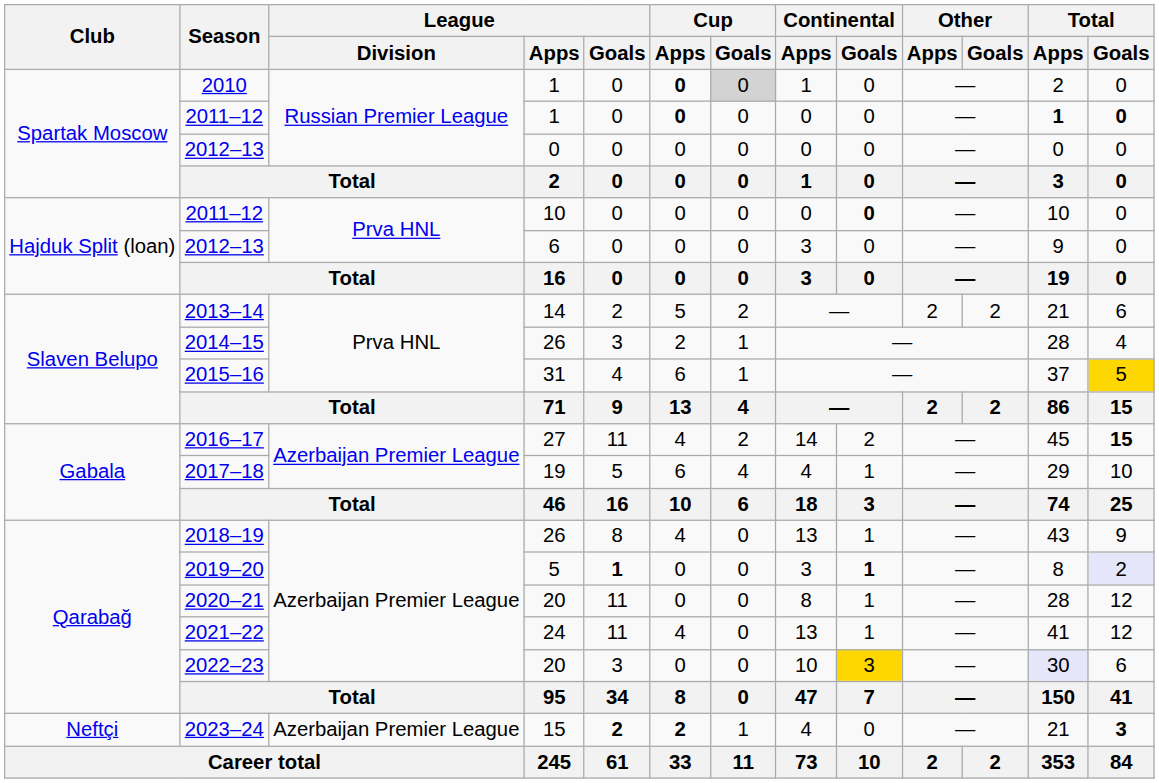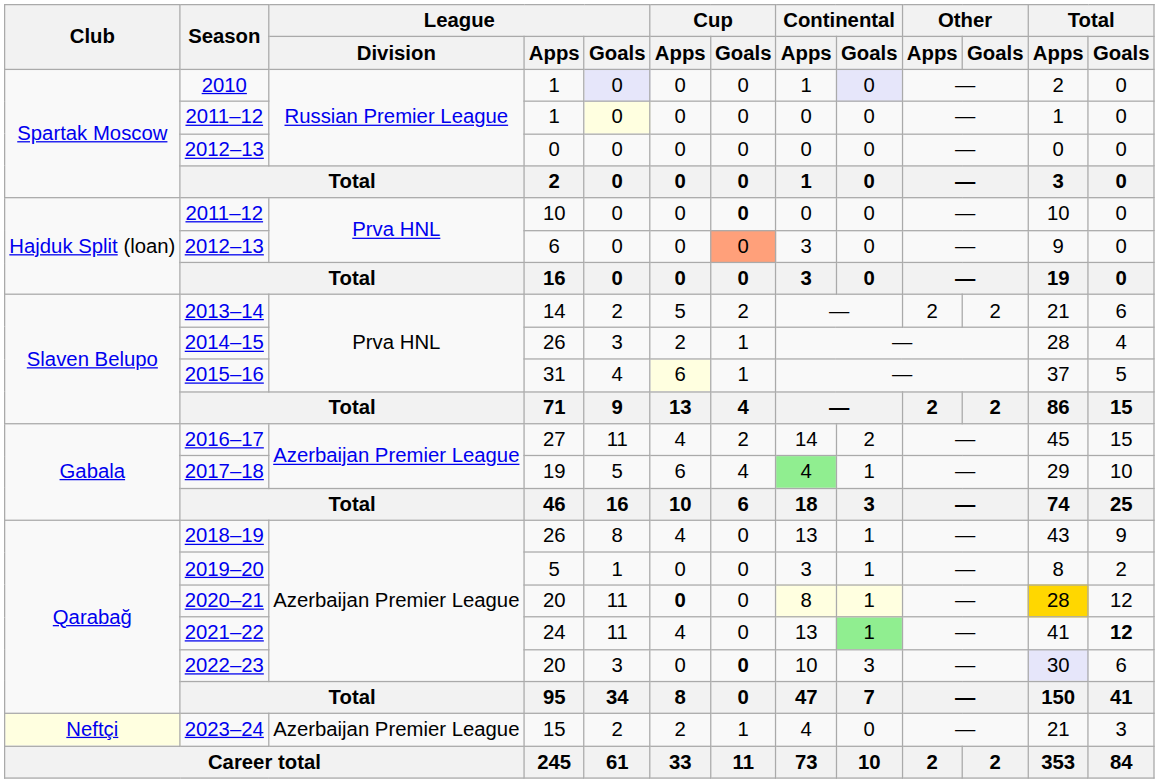(617, 85) no background -> (617, 85) lavender background
(680, 85) bold -> (680, 85) normal
(743, 85) lightgrey background -> (743, 85) no background
(869, 85) no background -> (869, 85) lavender background
(617, 117) no background -> (617, 117) lightyellow background
(680, 117) bold -> (680, 117) normal
(1058, 117) bold -> (1058, 117) normal
(1121, 117) bold -> (1121, 117) normal
(743, 213) normal -> (743, 213) bold
(869, 213) bold -> (869, 213) normal
(743, 246) no background -> (743, 246) lightsalmon background
(680, 375) no background -> (680, 375) lightyellow background
(1121, 375) gold background -> (1121, 375) no background
(1121, 439) bold -> (1121, 439) normal
(806, 471) no background -> (806, 471) lightgreen background
(617, 568) bold -> (617, 568) normal
(869, 568) bold -> (869, 568) normal
(1121, 568) lavender background -> (1121, 568) no background
(680, 600) normal -> (680, 600) bold
(806, 600) no background -> (806, 600) lightyellow background
(869, 600) no background -> (869, 600) lightyellow background
(1058, 600) no background -> (1058, 600) gold background
(869, 632) no background -> (869, 632) lightgreen background
(1121, 632) normal -> (1121, 632) bold
(743, 665) normal -> (743, 665) bold
(869, 665) gold background -> (869, 665) no background
(92, 729) no background -> (92, 729) lightyellow background
(617, 729) bold -> (617, 729) normal
(680, 729) bold -> (680, 729) normal
(1121, 729) bold -> (1121, 729) normal
